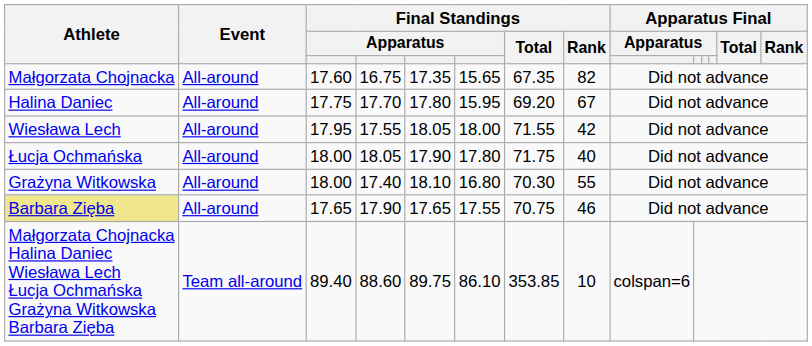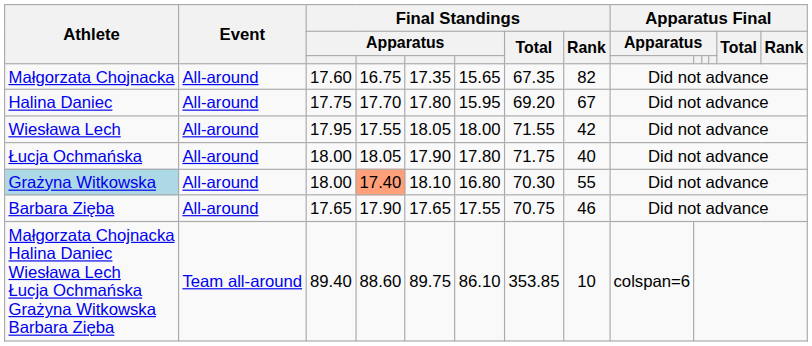(82, 183) no background -> (82, 183) lightblue background
(380, 183) no background -> (380, 183) lightsalmon background
(61, 209) khaki background -> (61, 209) no background
